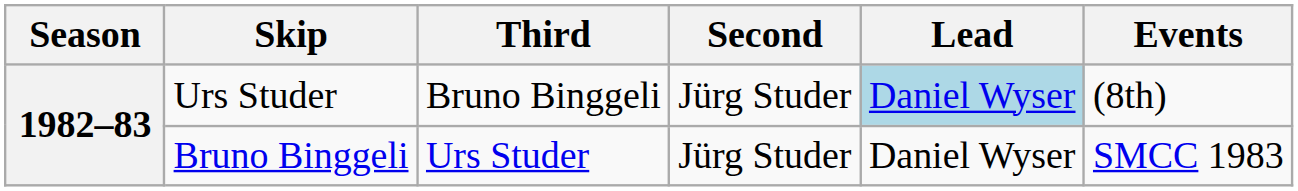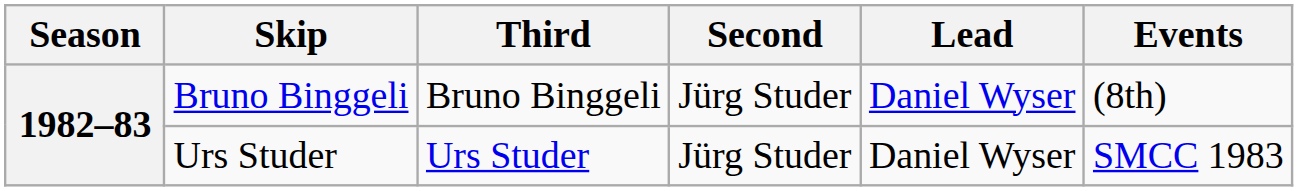(255, 94) Urs Studer -> (291, 94) Bruno Binggeli
(972, 94) lightblue background -> (972, 94) no background
(291, 154) Bruno Binggeli -> (255, 154) Urs Studer
